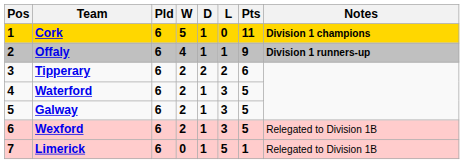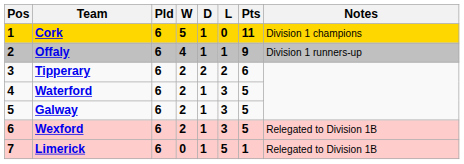(318, 33) bold -> (314, 34) normal
(318, 52) bold -> (314, 53) normal
